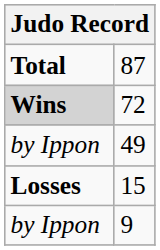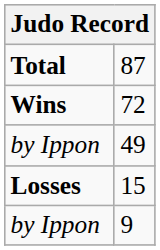(38, 104) lightgrey background -> (38, 104) no background
